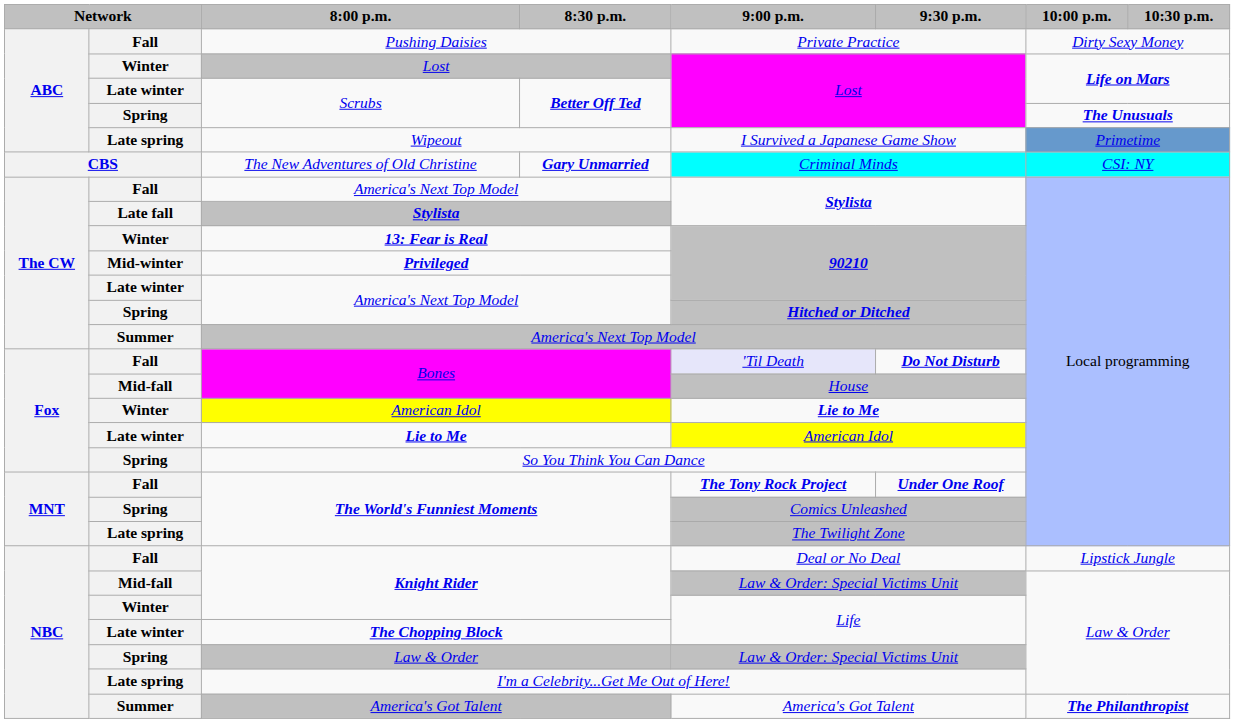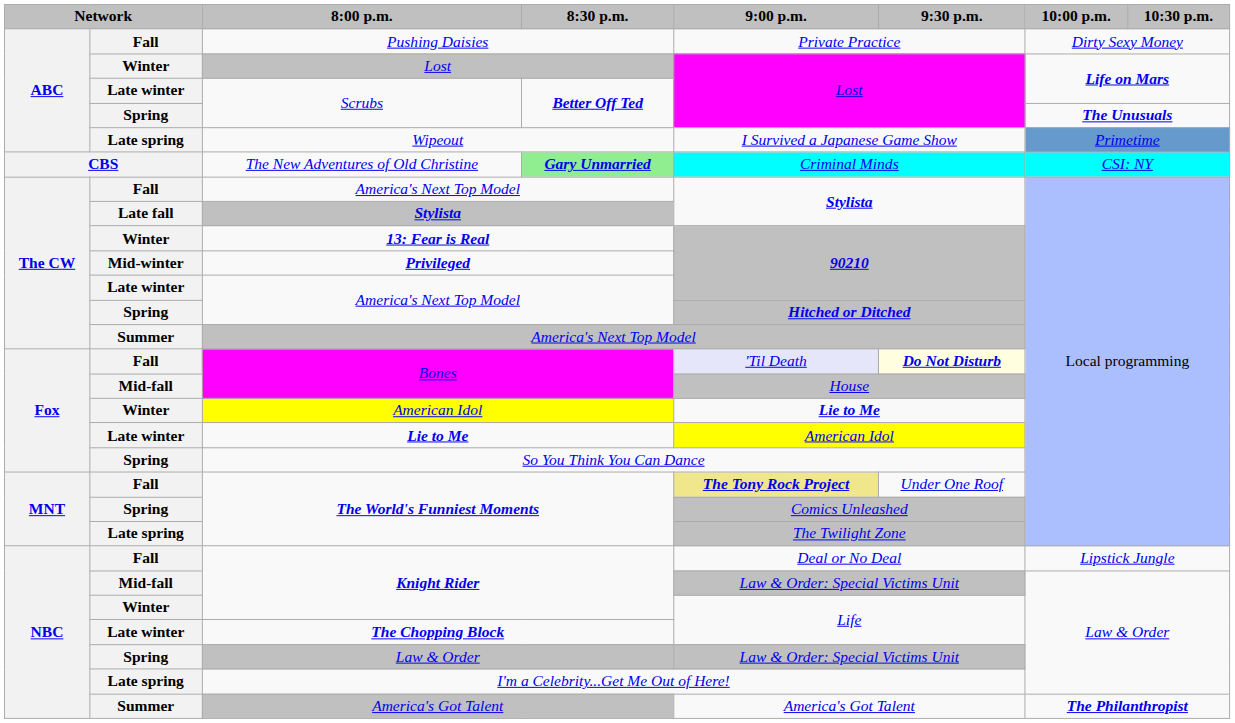(595, 164) no background -> (598, 164) lightgreen background
(951, 361) no background -> (952, 361) lightyellow background
(773, 484) no background -> (776, 484) khaki background
(951, 484) bold -> (952, 484) normal
